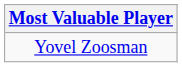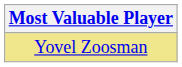(91, 47) no background -> (91, 47) khaki background
